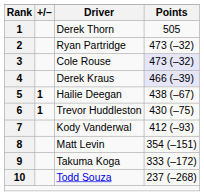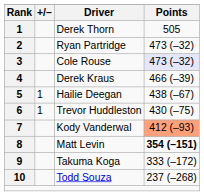(172, 78) lavender background -> (172, 78) no background
(40, 95) bold -> (40, 95) normal
(40, 111) bold -> (40, 111) normal
(172, 128) no background -> (172, 128) lightsalmon background
(172, 144) normal -> (172, 144) bold
